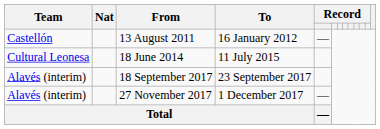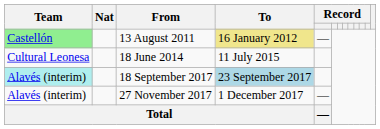(30, 38) no background -> (30, 38) lightgreen background
(258, 38) no background -> (258, 38) khaki background
(47, 76) no background -> (47, 76) paleturquoise background
(265, 76) no background -> (265, 76) lightblue background
